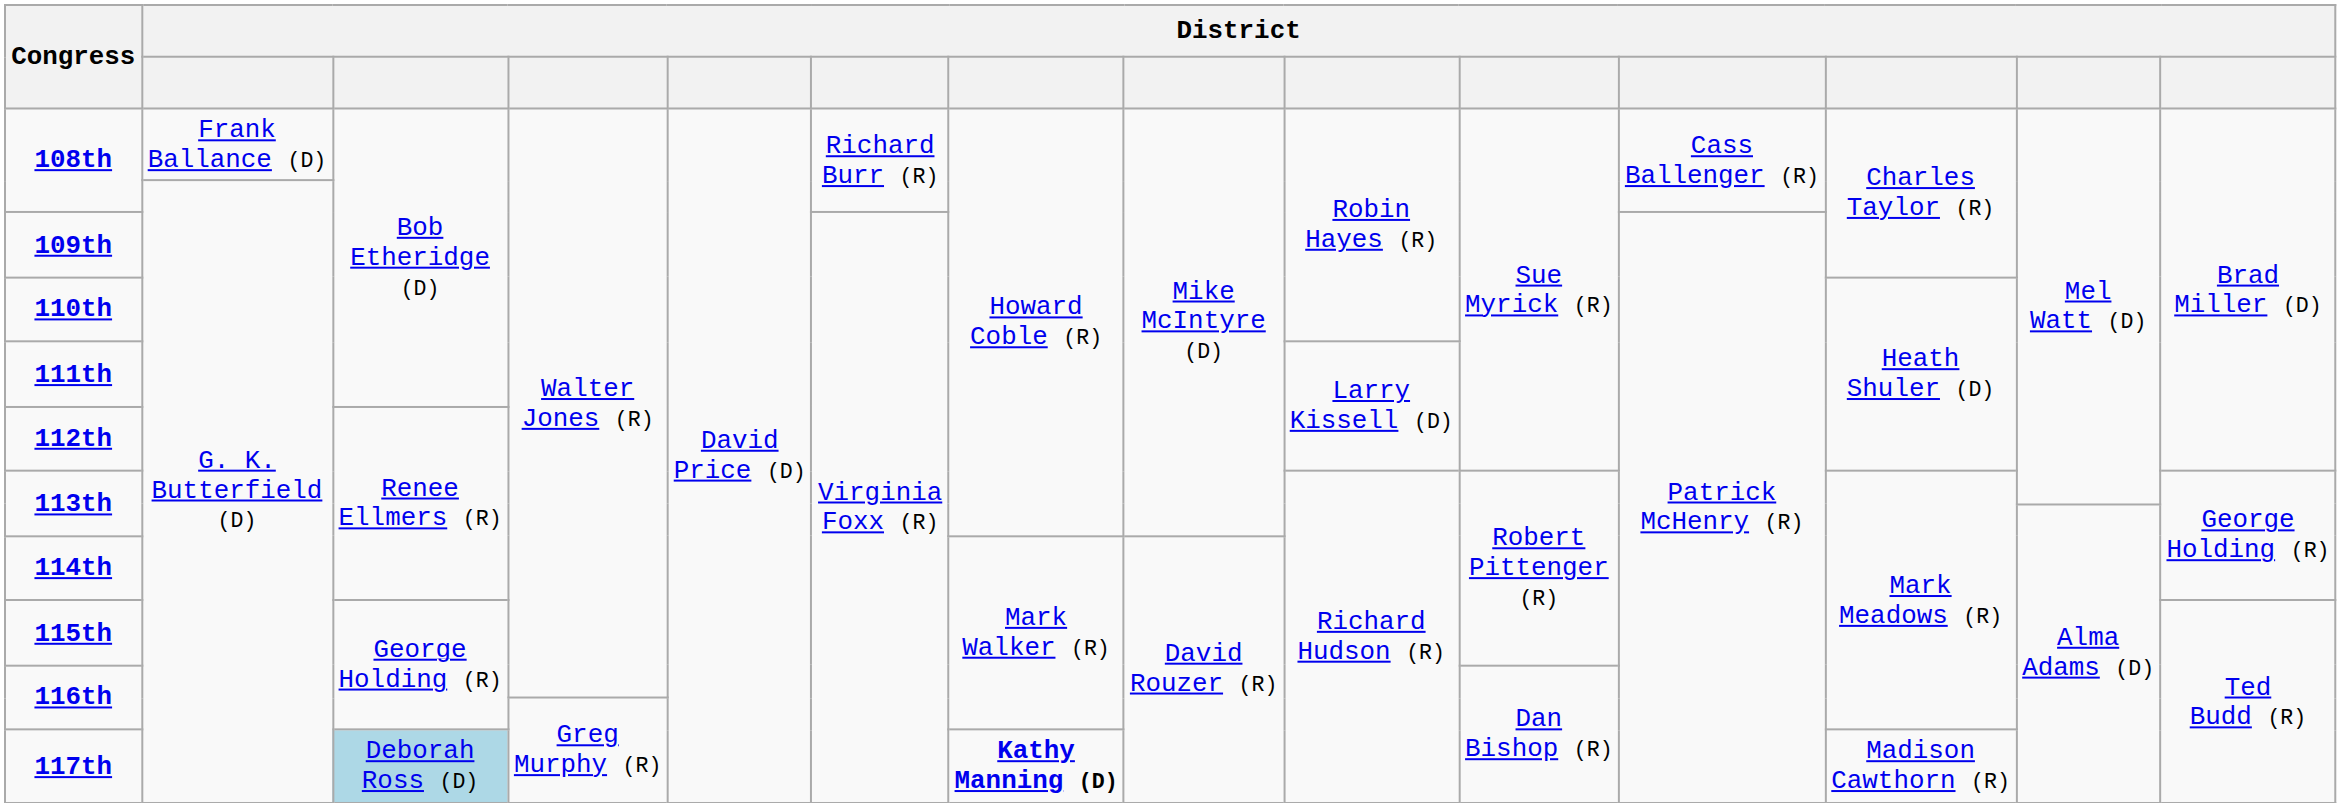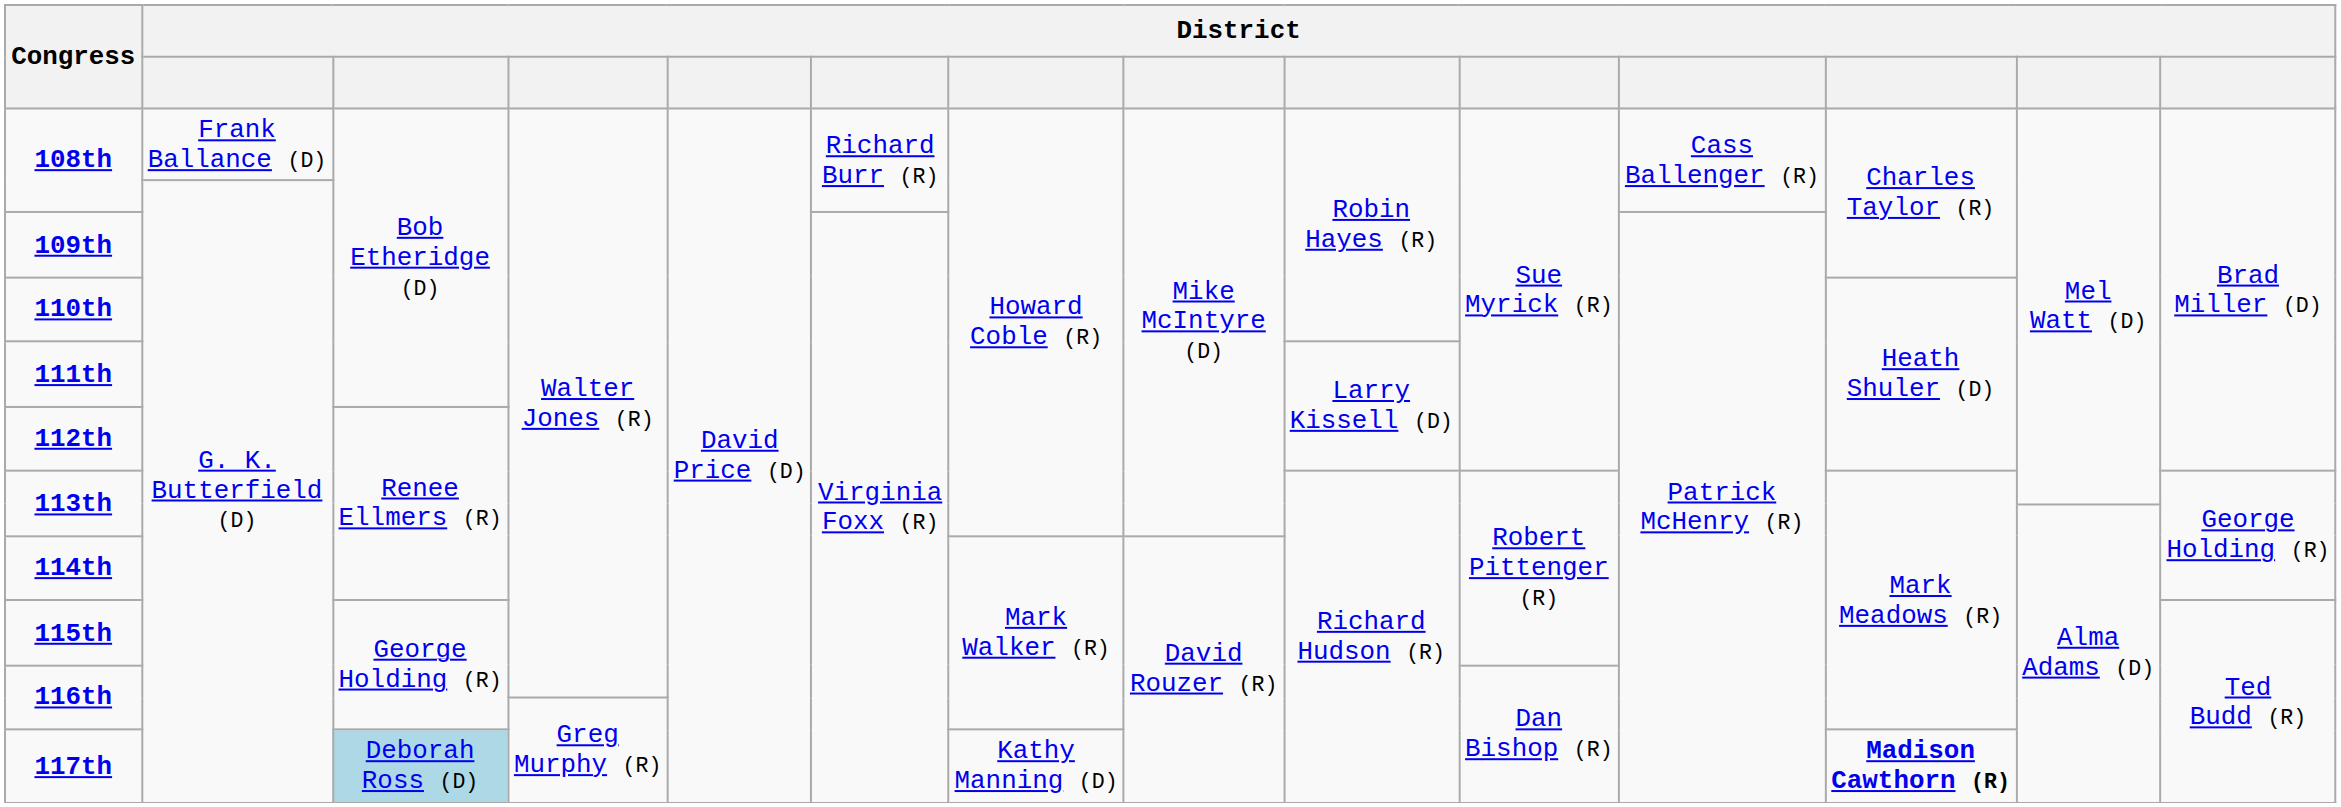(1036, 766) bold -> (1036, 766) normal
(1921, 766) normal -> (1921, 766) bold
